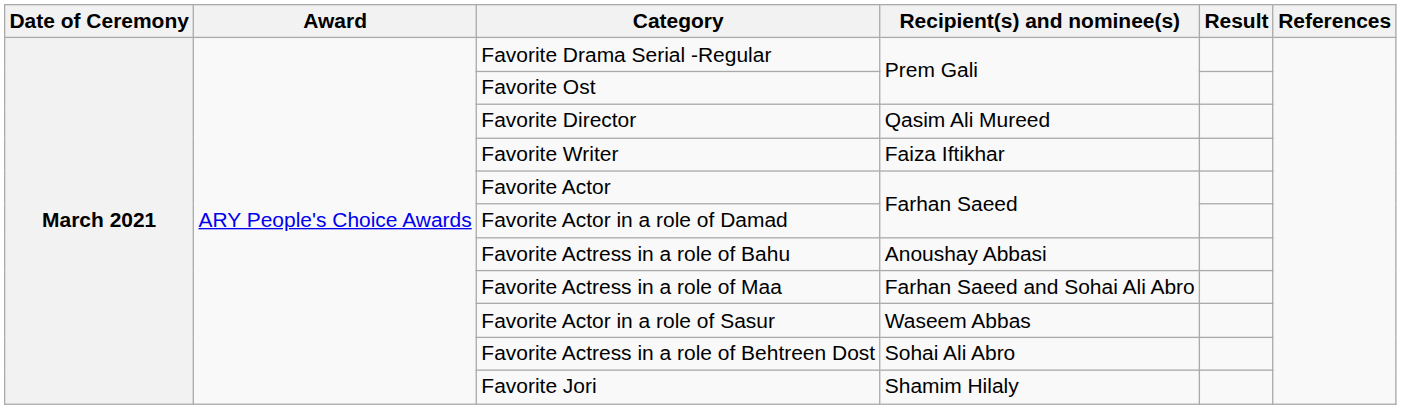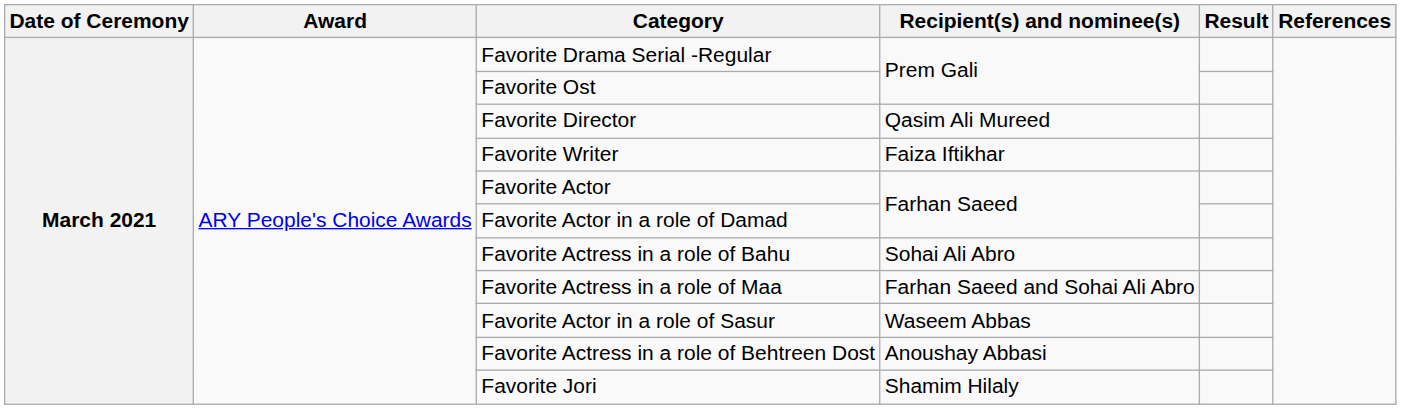(966, 253) Anoushay Abbasi -> (950, 253) Sohai Ali Abro
(950, 353) Sohai Ali Abro -> (966, 353) Anoushay Abbasi
